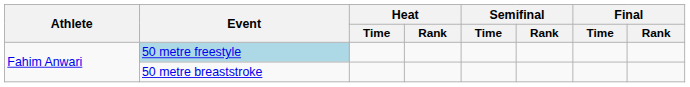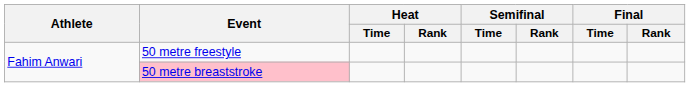(191, 53) lightblue background -> (191, 53) no background
(202, 72) no background -> (202, 72) pink background
